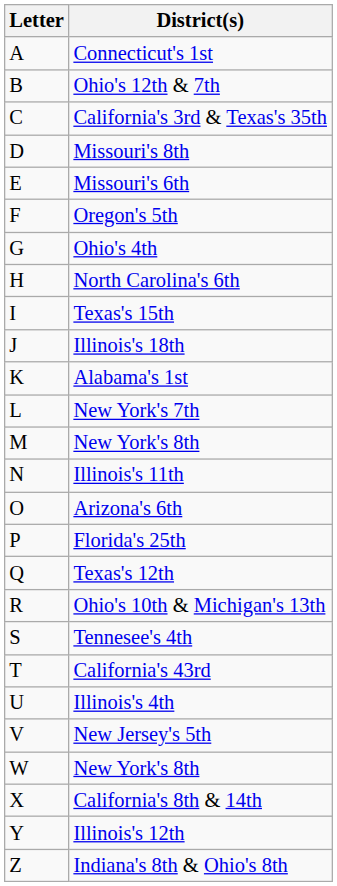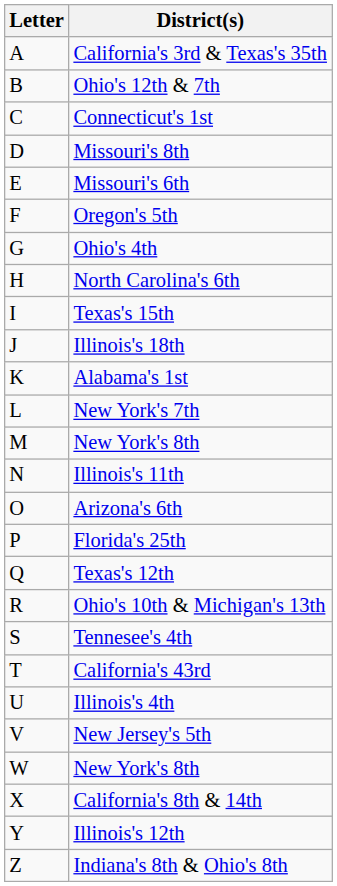(143, 53) Connecticut's 1st -> (200, 53) California's 3rd & Texas's 35th
(200, 118) California's 3rd & Texas's 35th -> (143, 118) Connecticut's 1st
